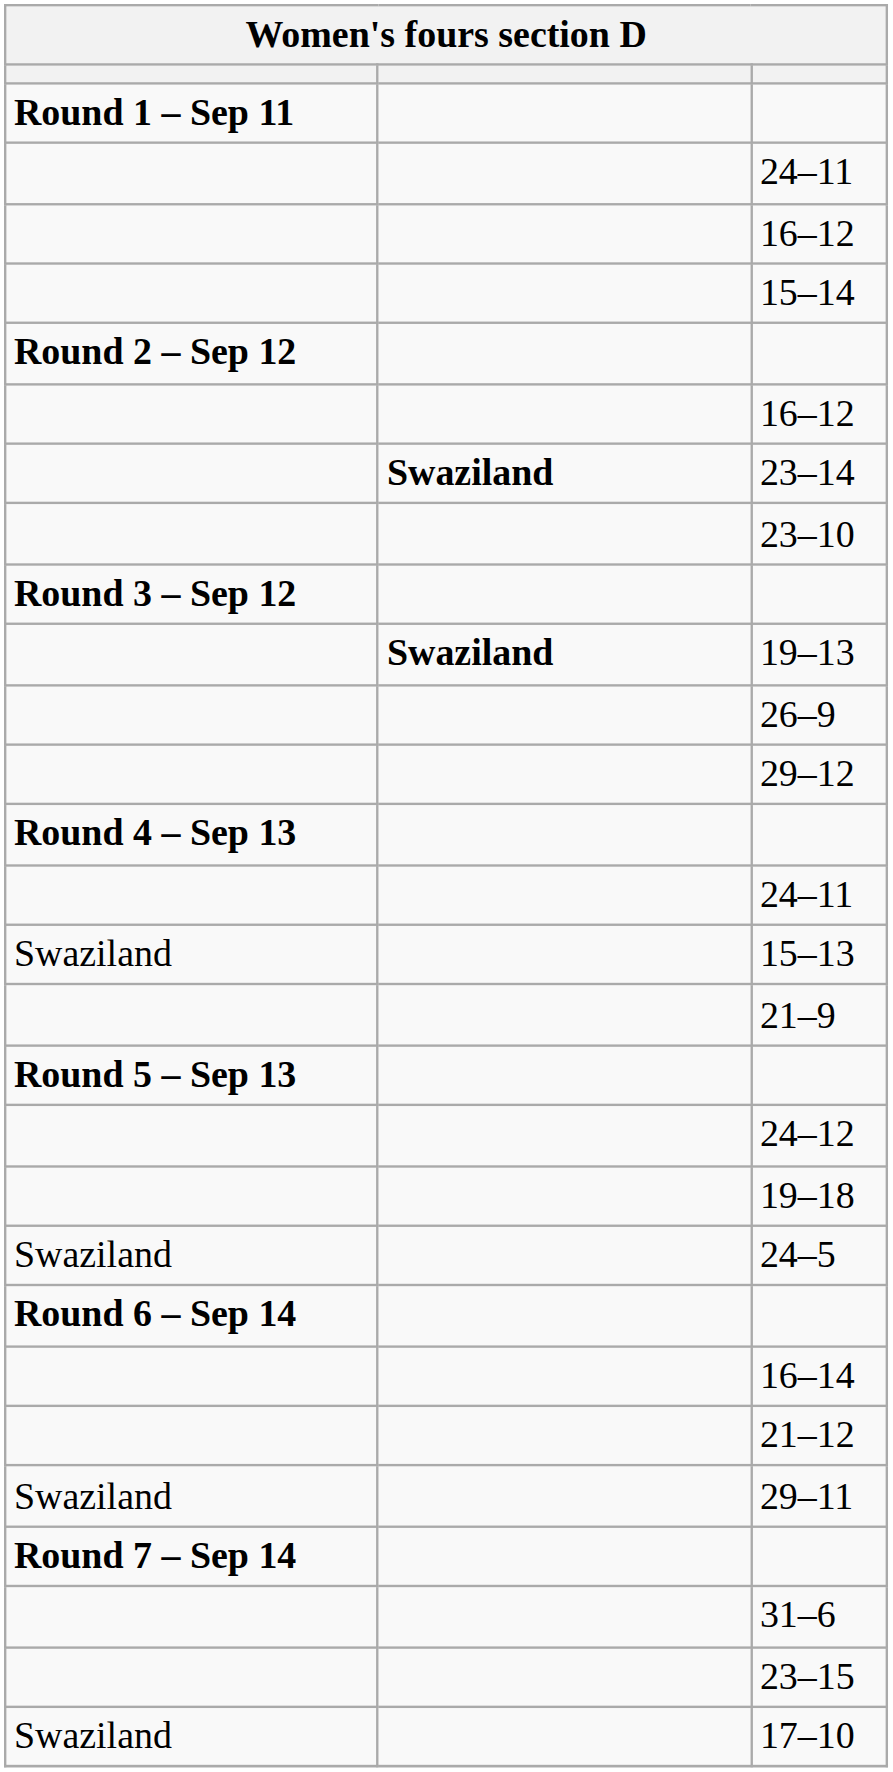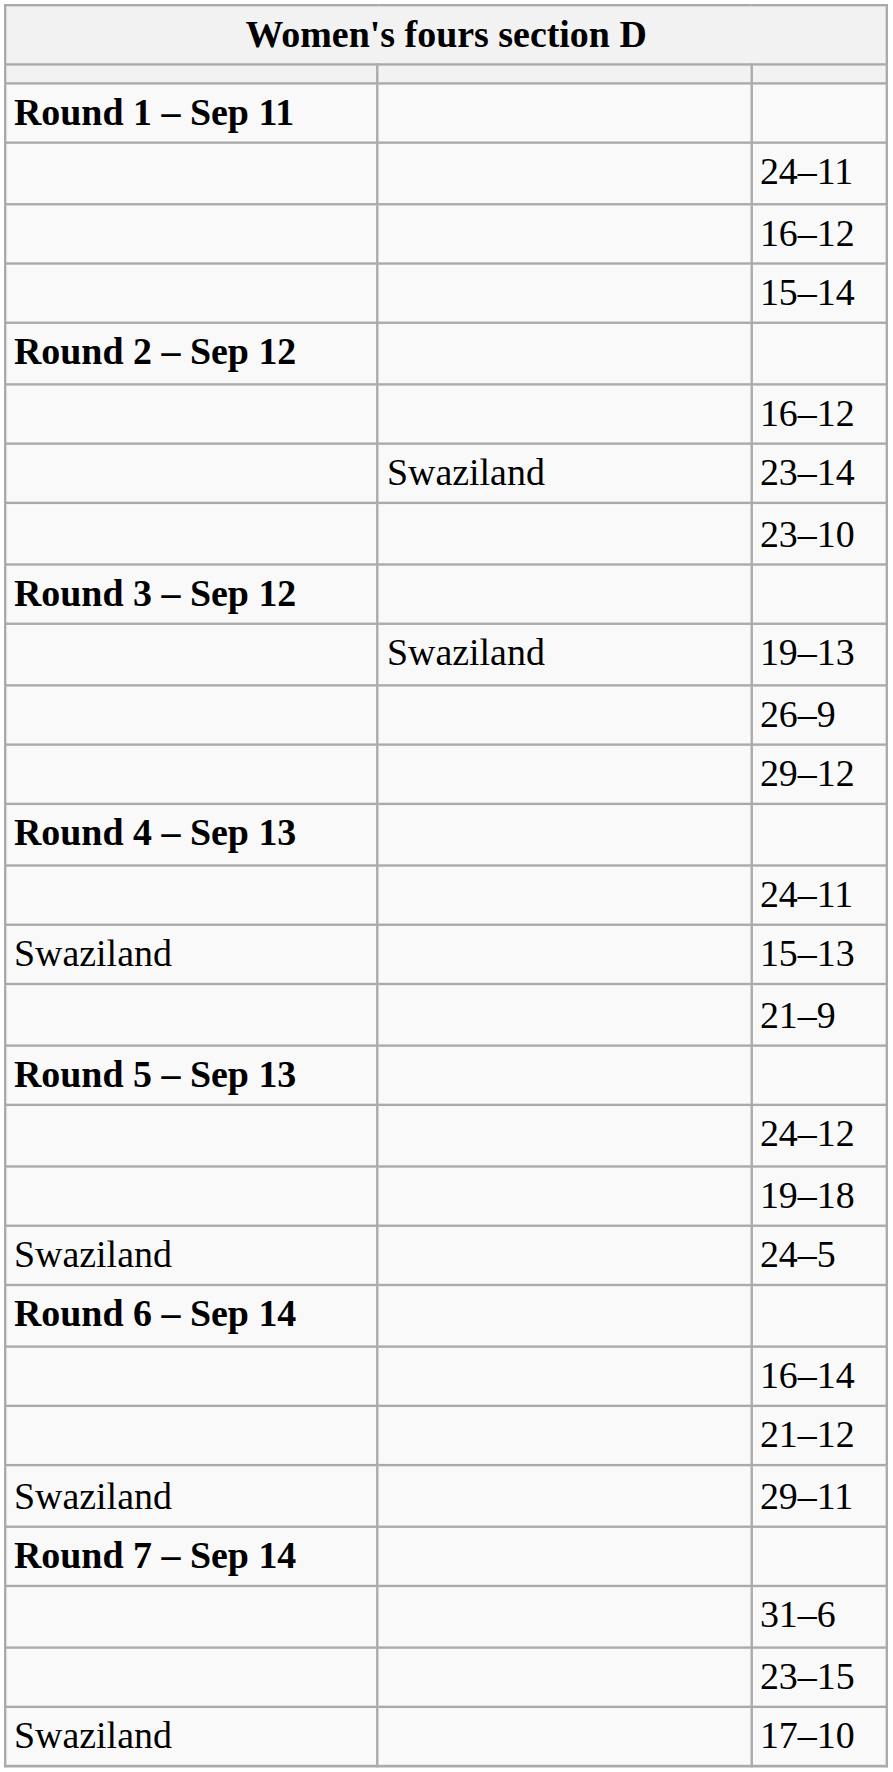(470, 473) bold -> (466, 473) normal
(470, 653) bold -> (466, 653) normal
